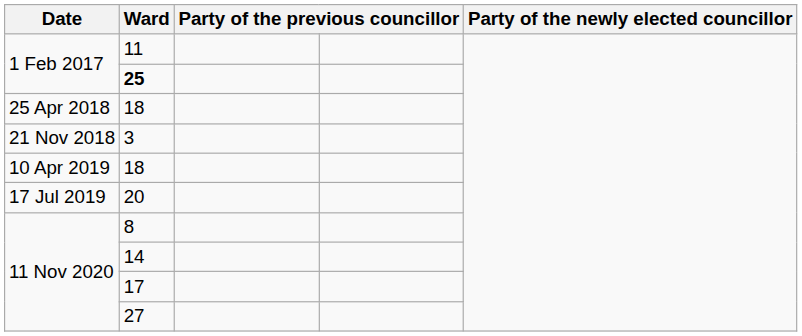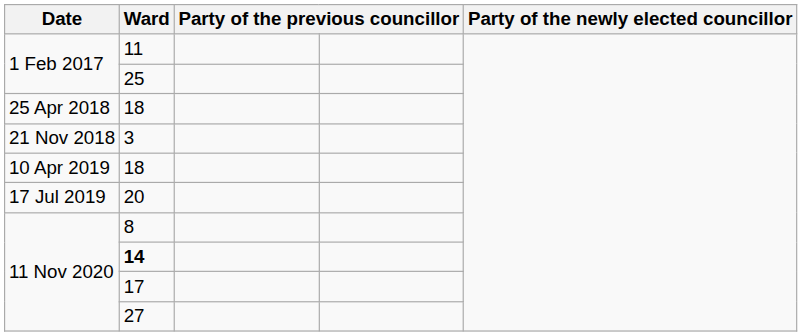(134, 78) bold -> (134, 78) normal
(134, 256) normal -> (134, 256) bold
